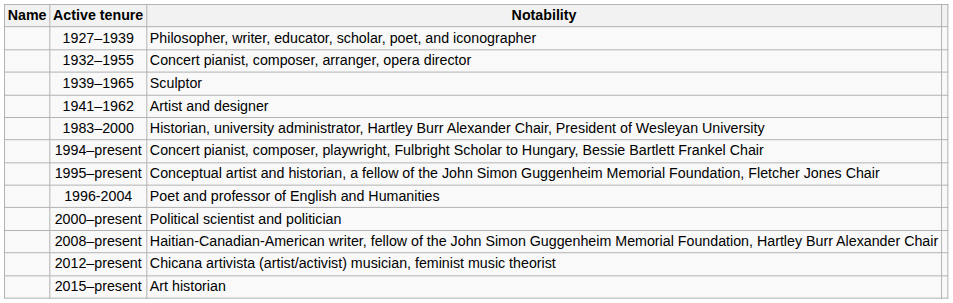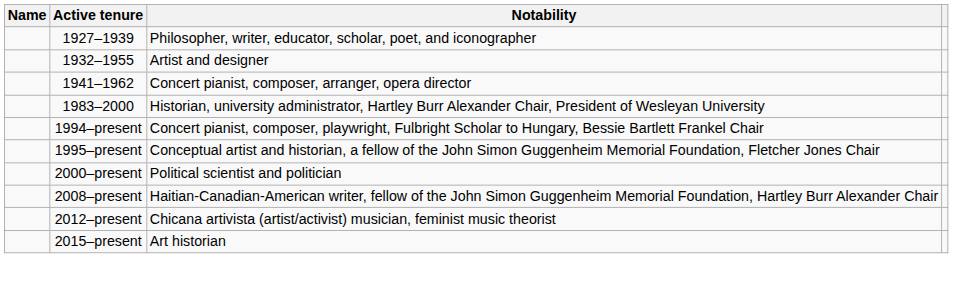(311, 60) Concert pianist, composer, arranger, opera director -> (209, 60) Artist and designer
- row: (98, 83)
(209, 106) Artist and designer -> (311, 83) Concert pianist, composer, arranger, opera director
- row: (98, 196)
